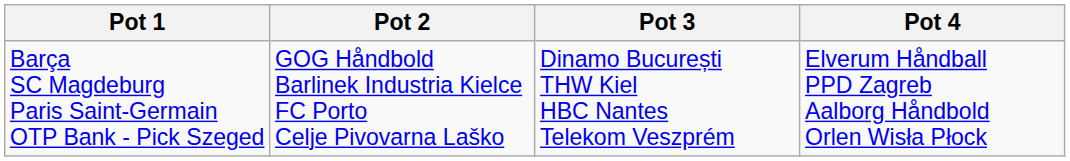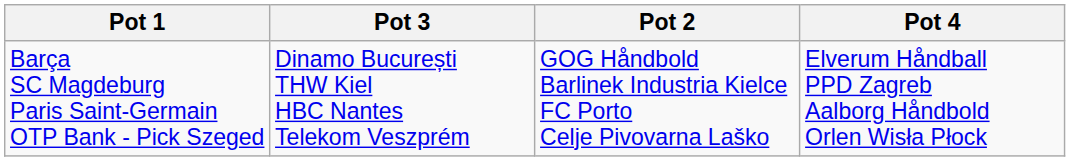columns swapped: (402, 22) <-> (667, 22)
